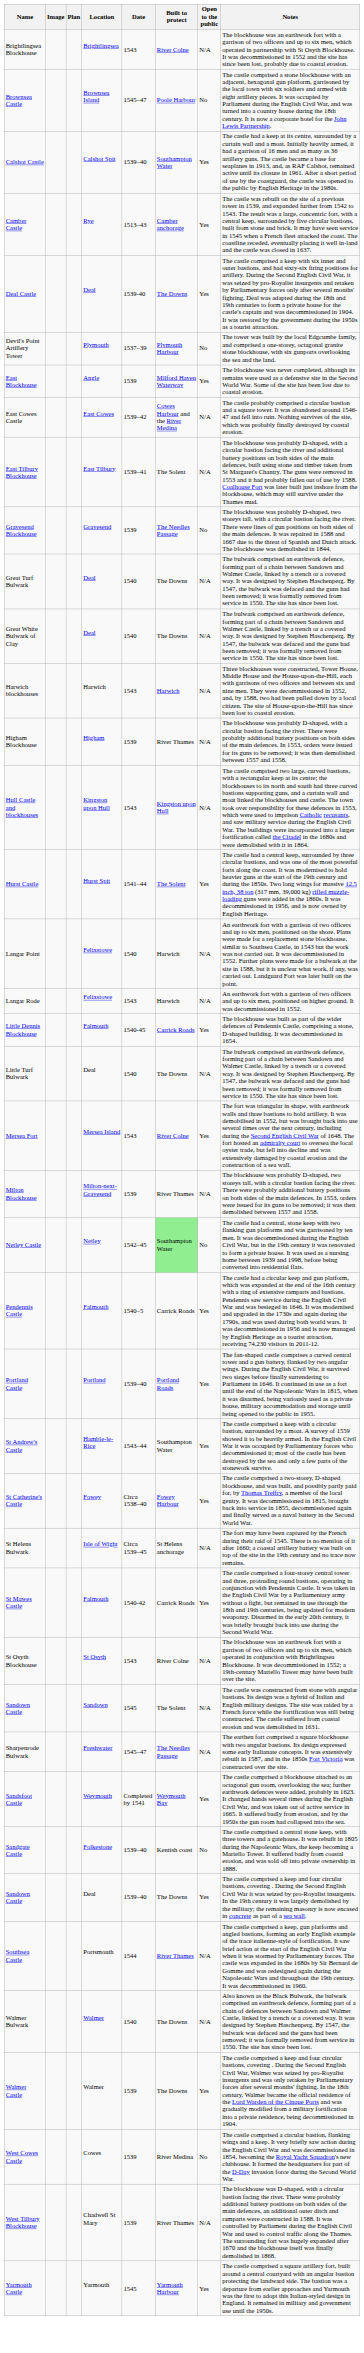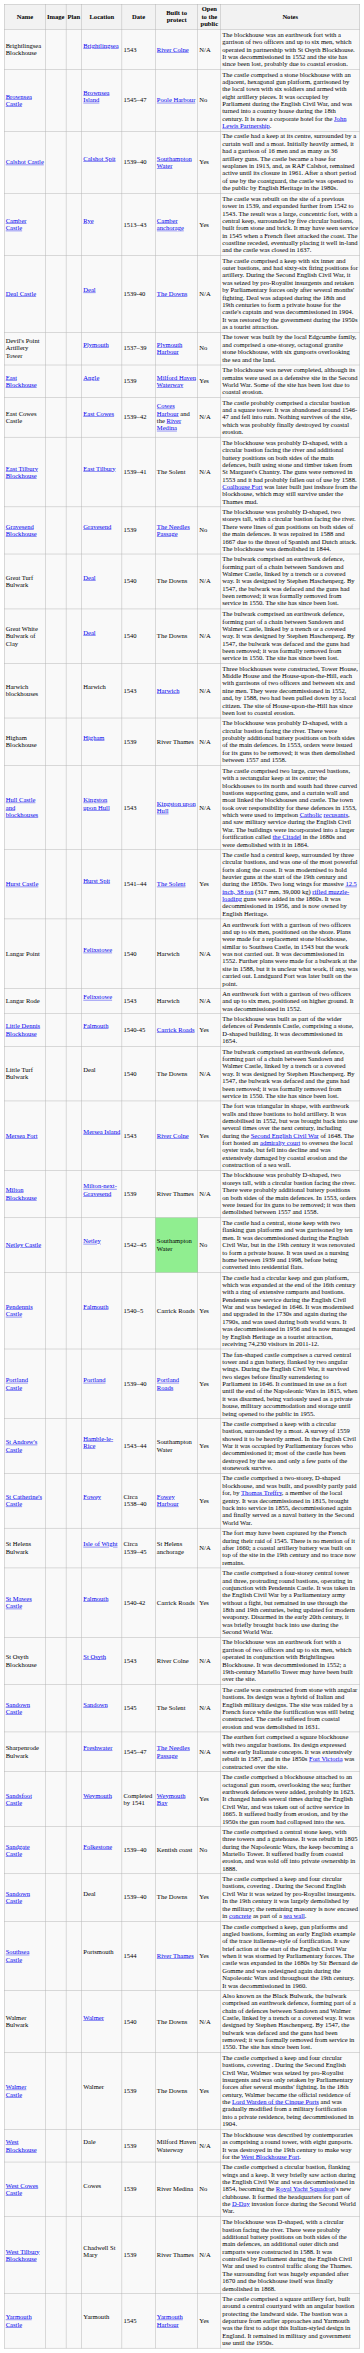(204, 294) Yes -> (205, 294) N/A
(205, 1956) N/A -> (204, 1956) Yes
+ row: (21, 2146)
